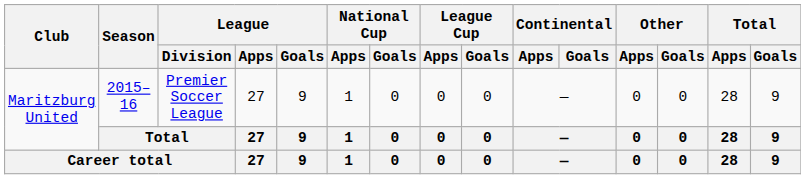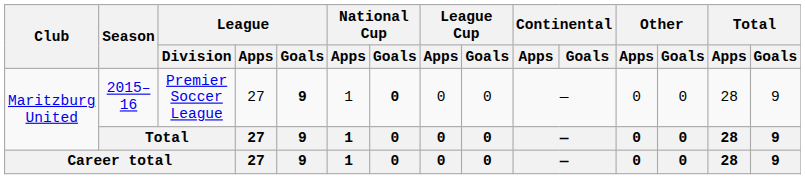(302, 97) normal -> (302, 97) bold
(395, 97) normal -> (395, 97) bold
